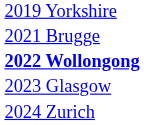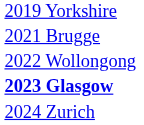(72, 61) bold -> (70, 61) normal
(58, 86) normal -> (59, 86) bold
